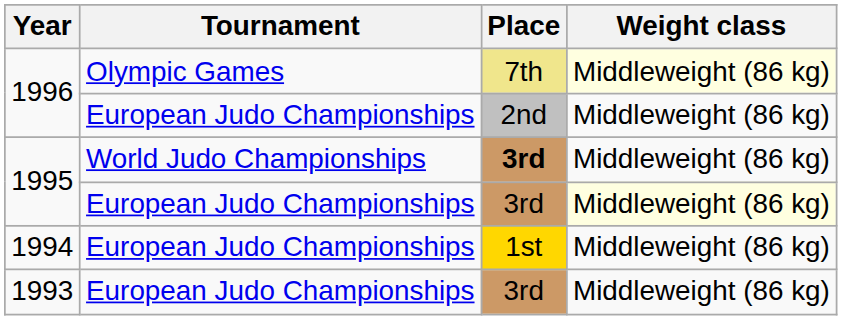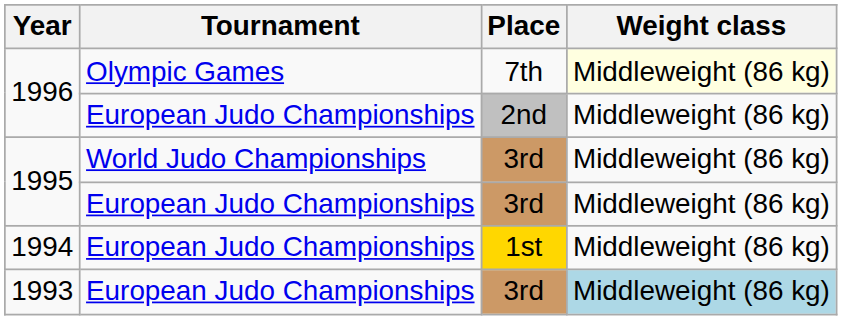(524, 70) khaki background -> (524, 70) no background
(524, 159) bold -> (524, 159) normal
(701, 203) lightyellow background -> (701, 203) no background
(701, 291) no background -> (701, 291) lightblue background
